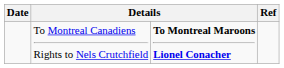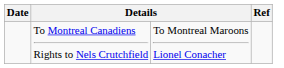(204, 42) bold -> (201, 42) normal
